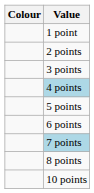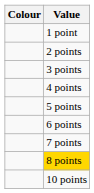(64, 87) lightblue background -> (64, 87) no background
(64, 142) lightblue background -> (64, 142) no background
(64, 161) no background -> (64, 161) gold background
